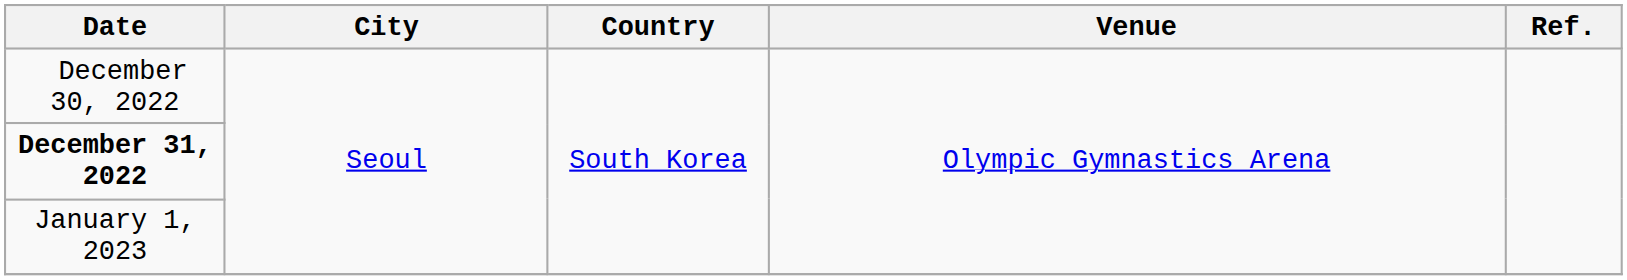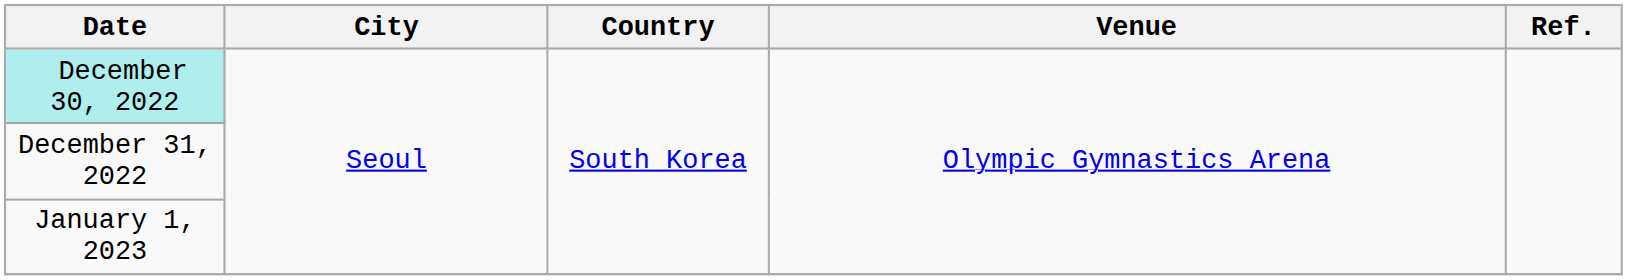(115, 86) no background -> (115, 86) paleturquoise background
(115, 161) bold -> (115, 161) normal
